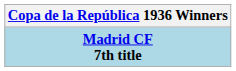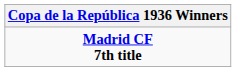(118, 46) lightblue background -> (118, 46) no background
